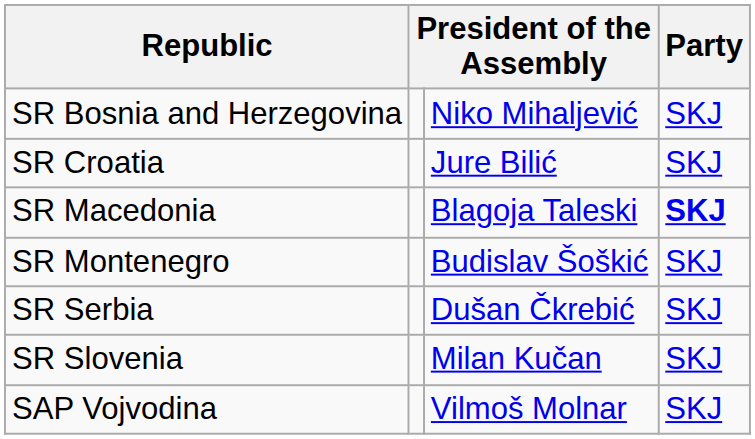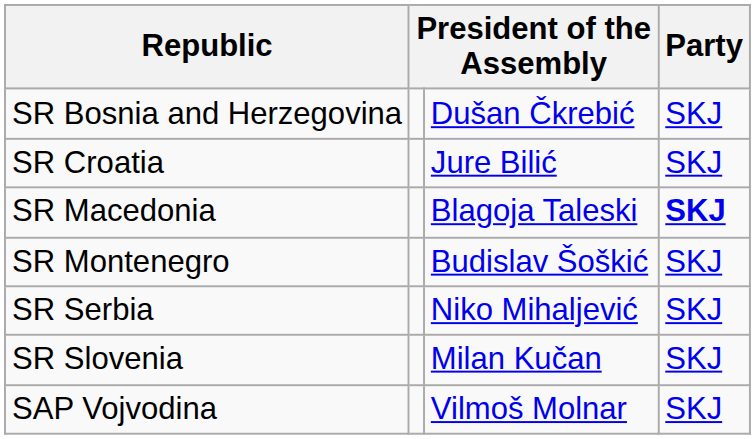(534, 113) Niko Mihaljević -> (533, 113) Dušan Čkrebić
(533, 310) Dušan Čkrebić -> (534, 310) Niko Mihaljević
